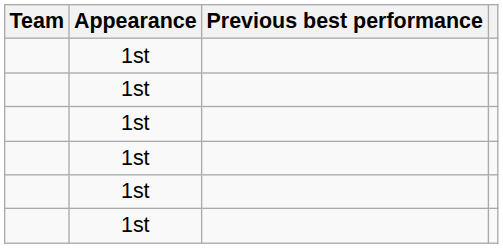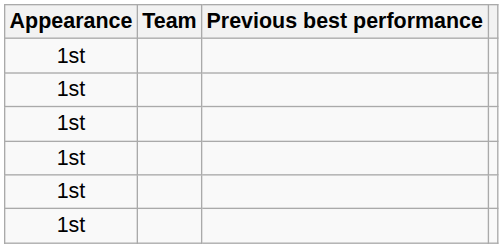columns swapped: (37, 21) <-> (135, 21)
